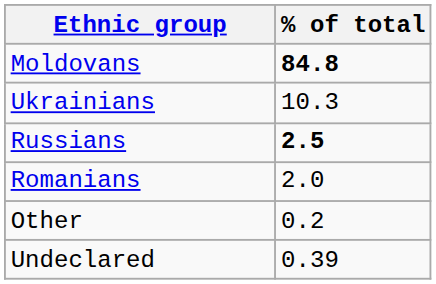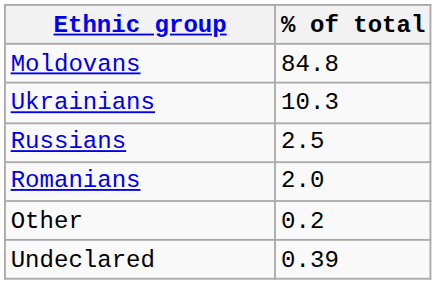(310, 64) bold -> (310, 64) normal
(303, 142) bold -> (303, 142) normal
